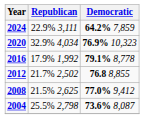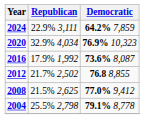(110, 59) 79.1% 8,778 -> (110, 59) 73.6% 8,087
(110, 105) 73.6% 8,087 -> (110, 105) 79.1% 8,778
